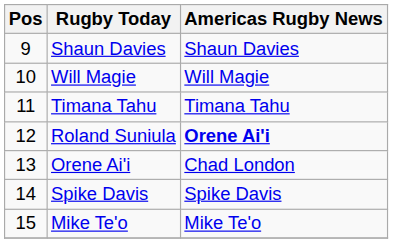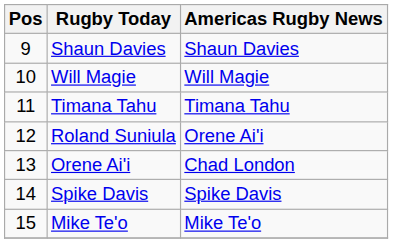(227, 135) bold -> (224, 135) normal
